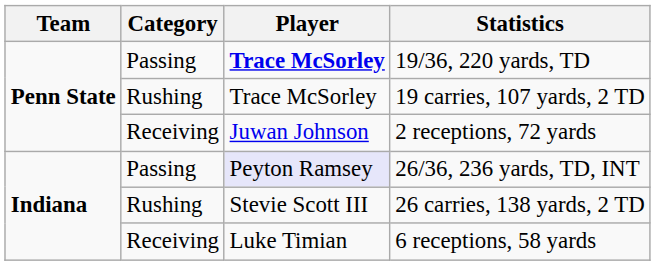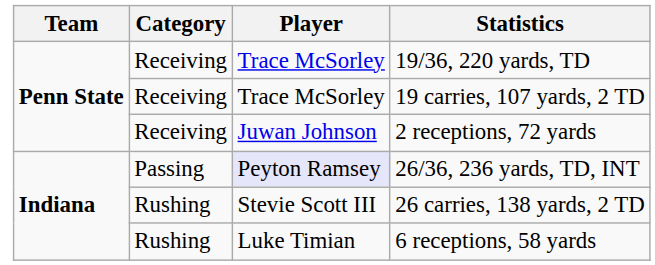(161, 59) Passing -> (181, 59) Receiving
(307, 59) bold -> (311, 59) normal
(164, 96) Rushing -> (181, 96) Receiving
(173, 241) Receiving -> (172, 241) Rushing
